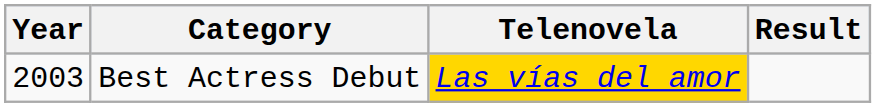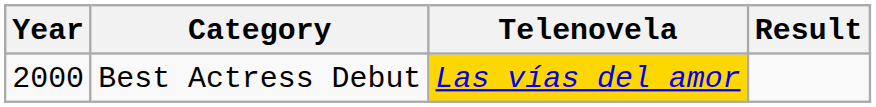(48, 78) 2003 -> (48, 78) 2000
